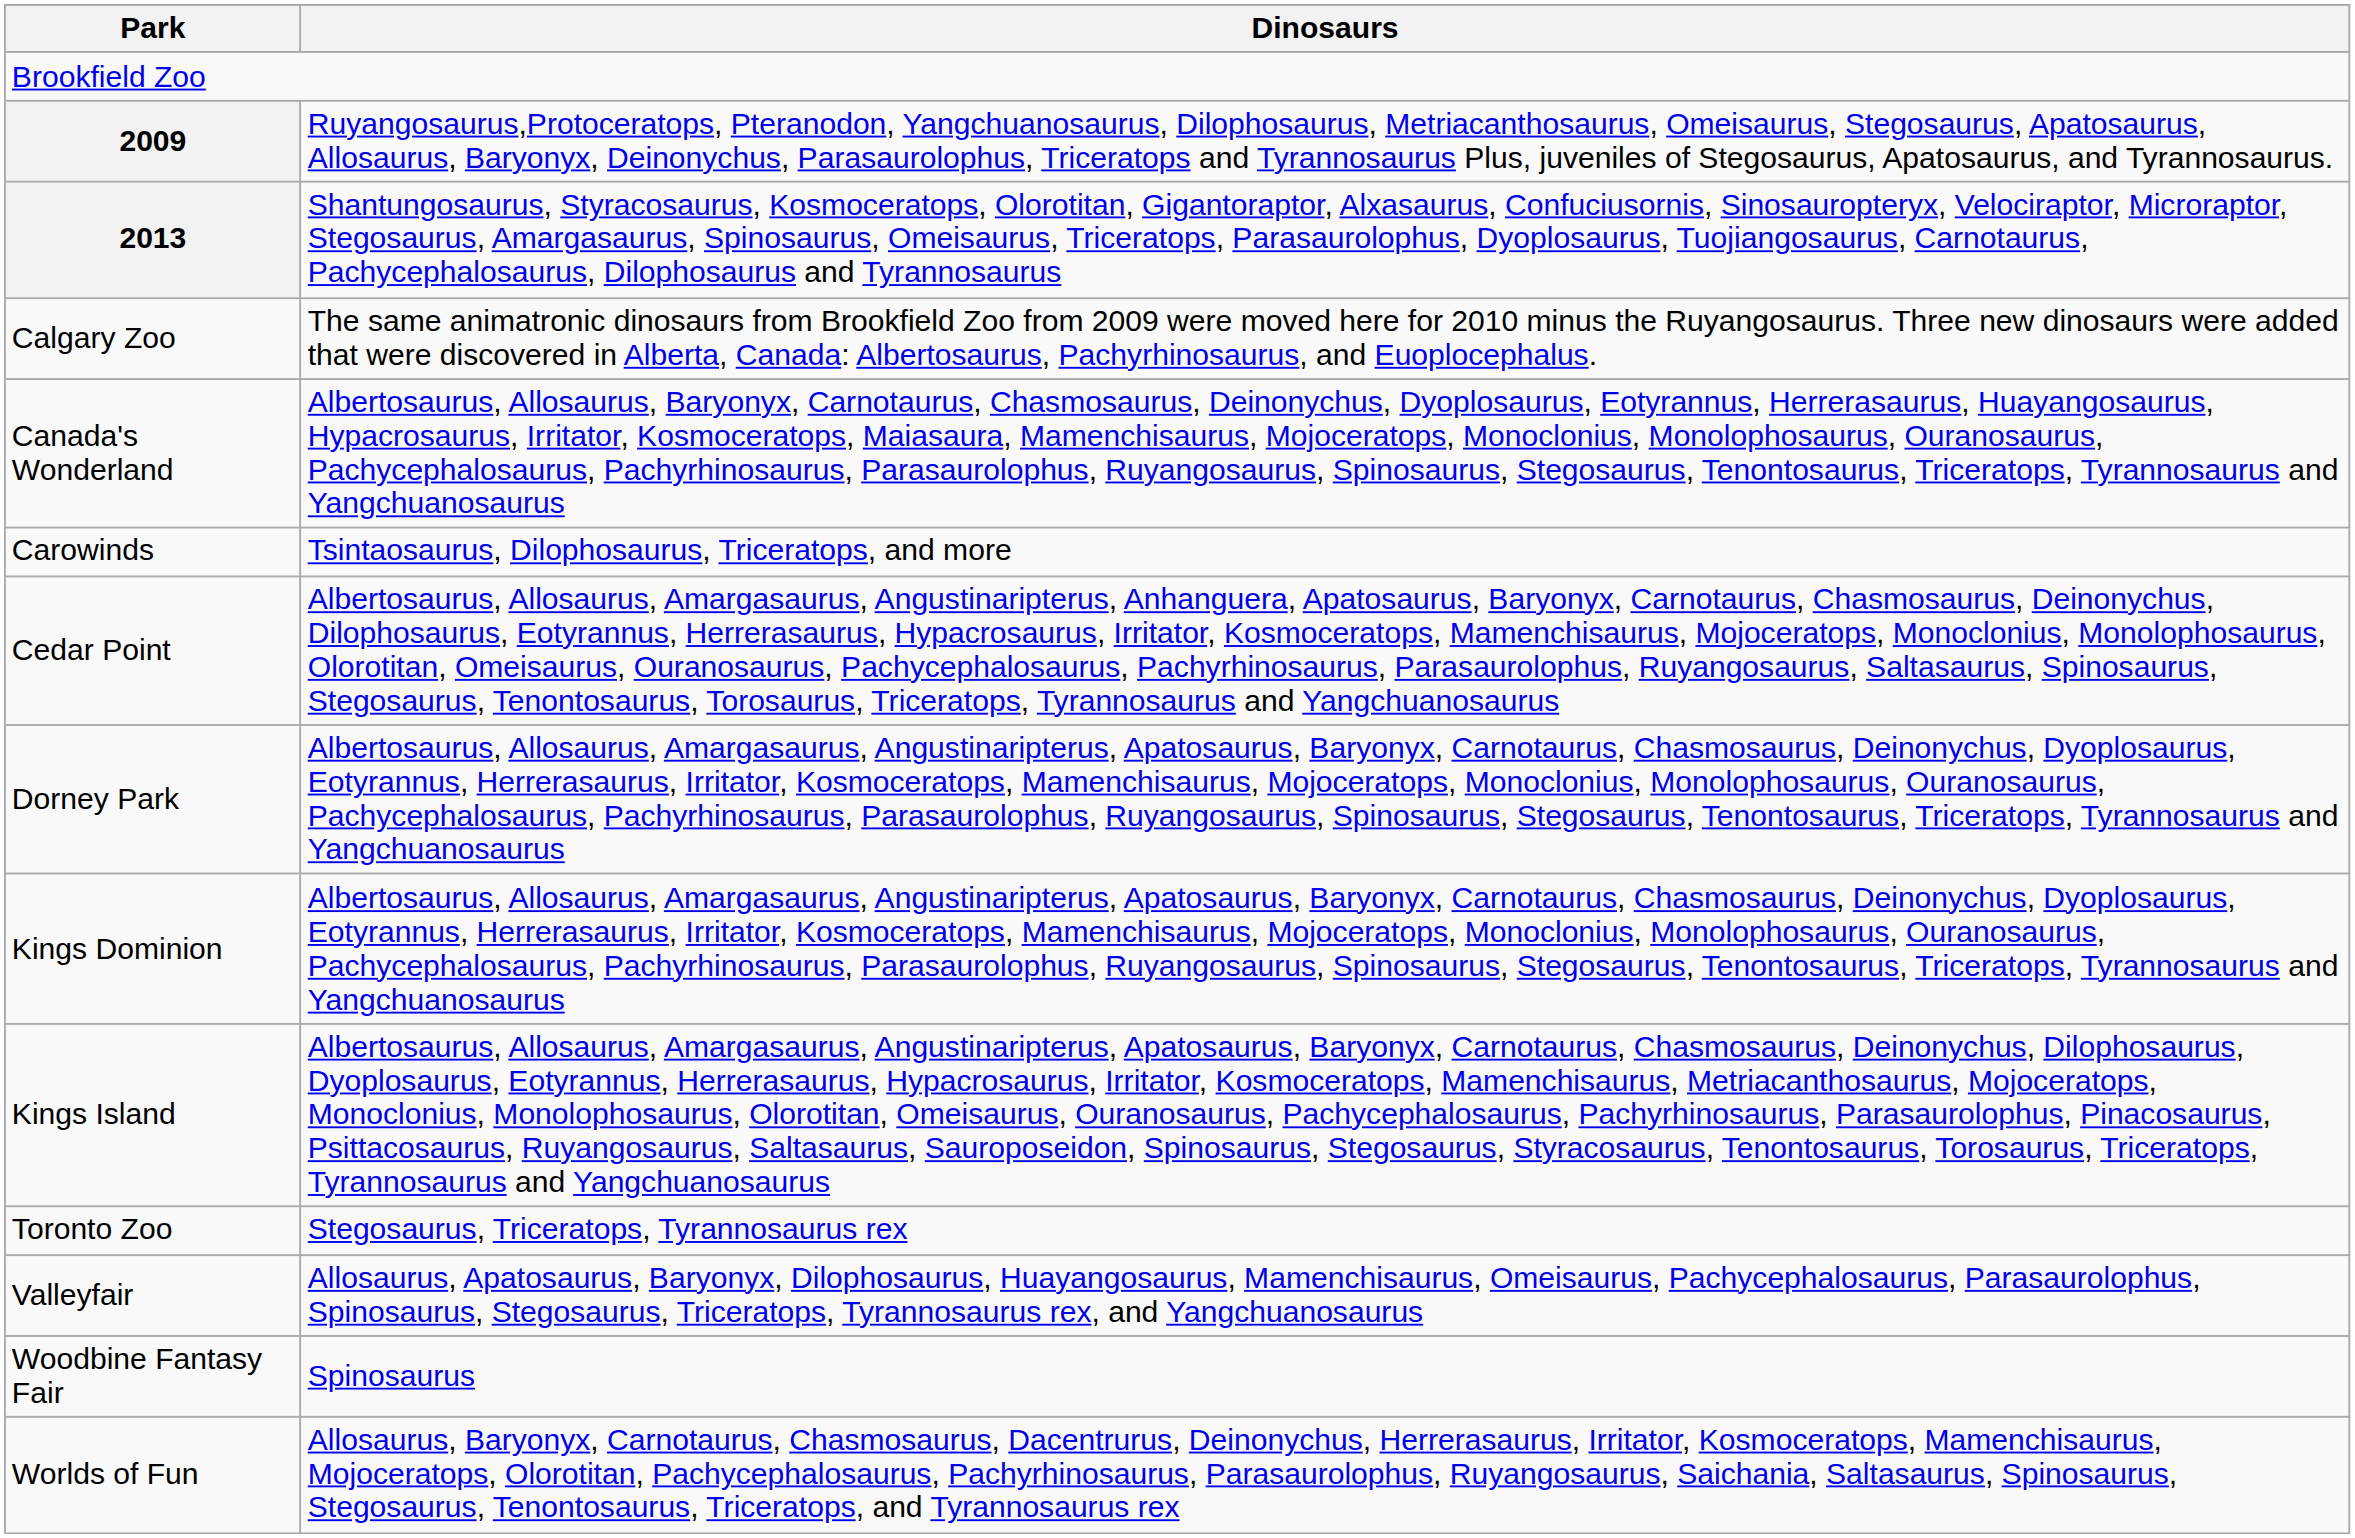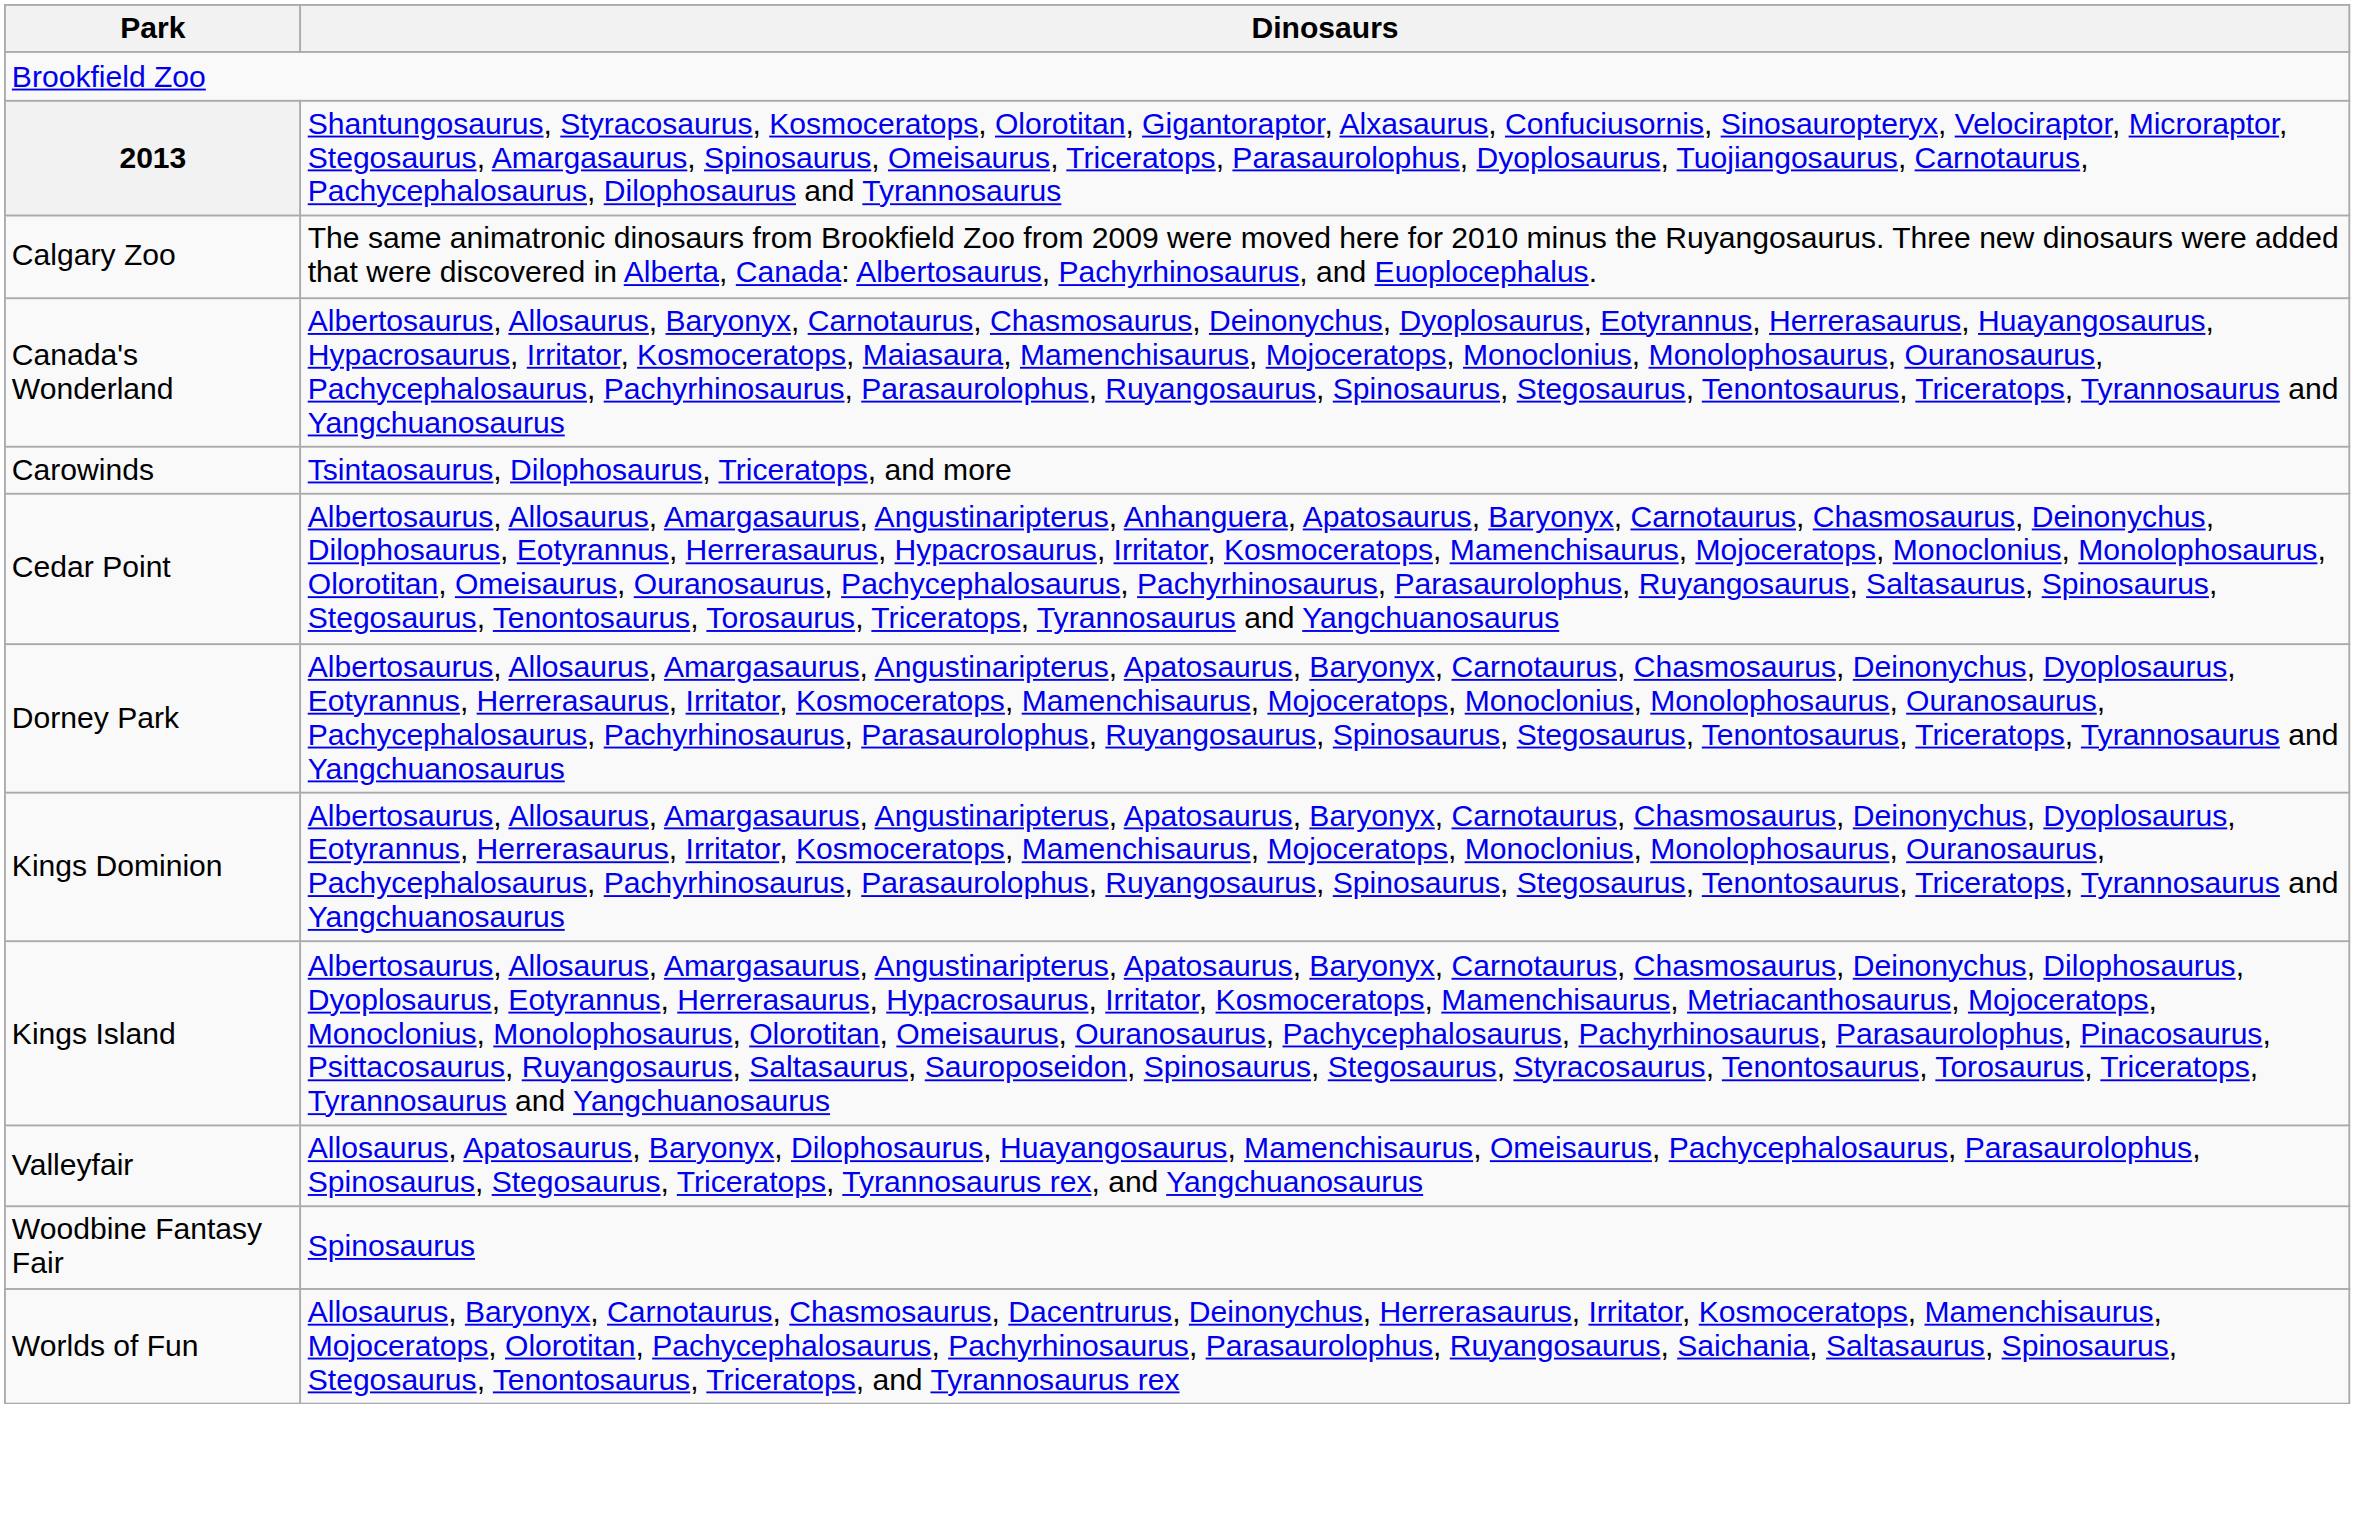- row: (153, 140)
- row: (92, 1229)
